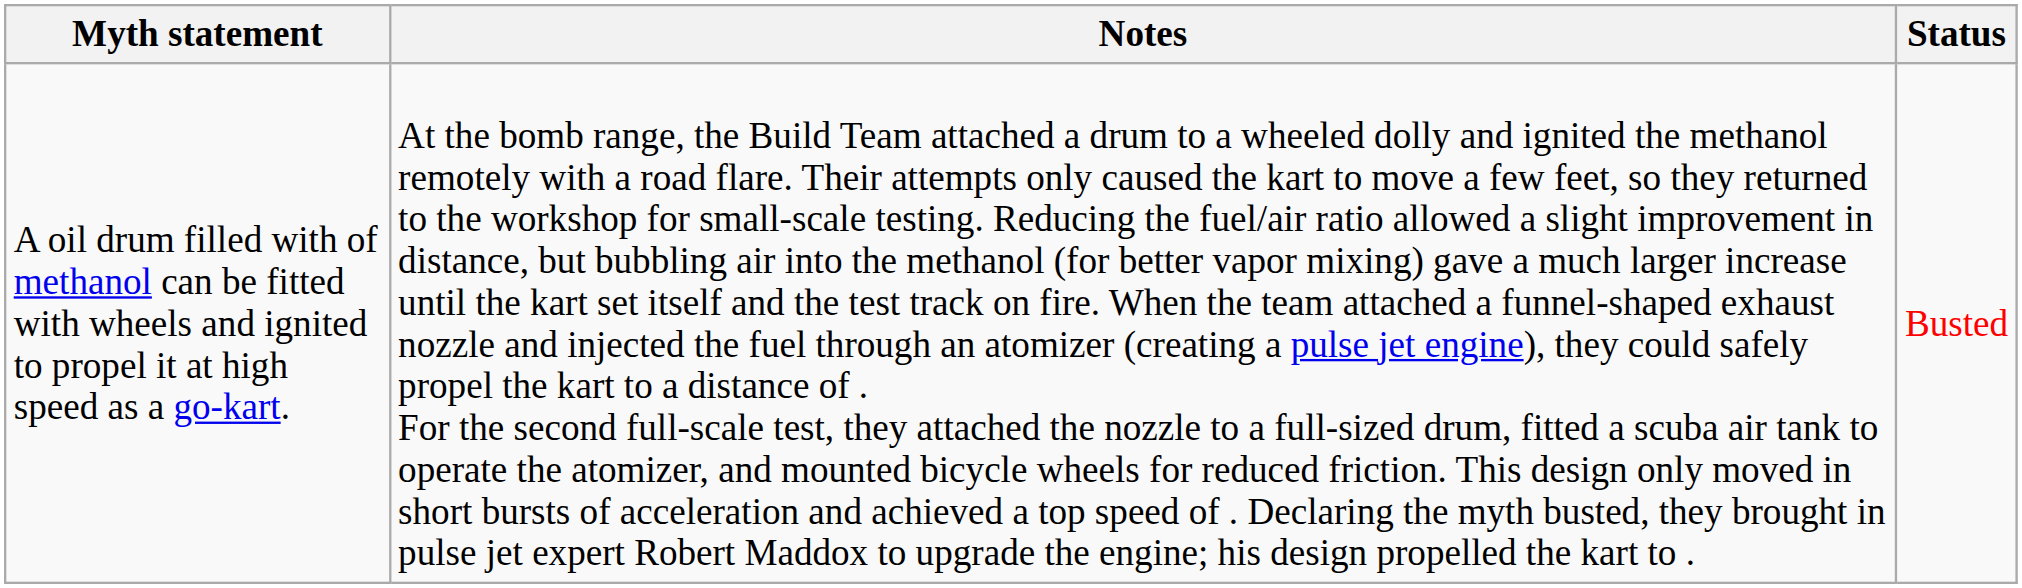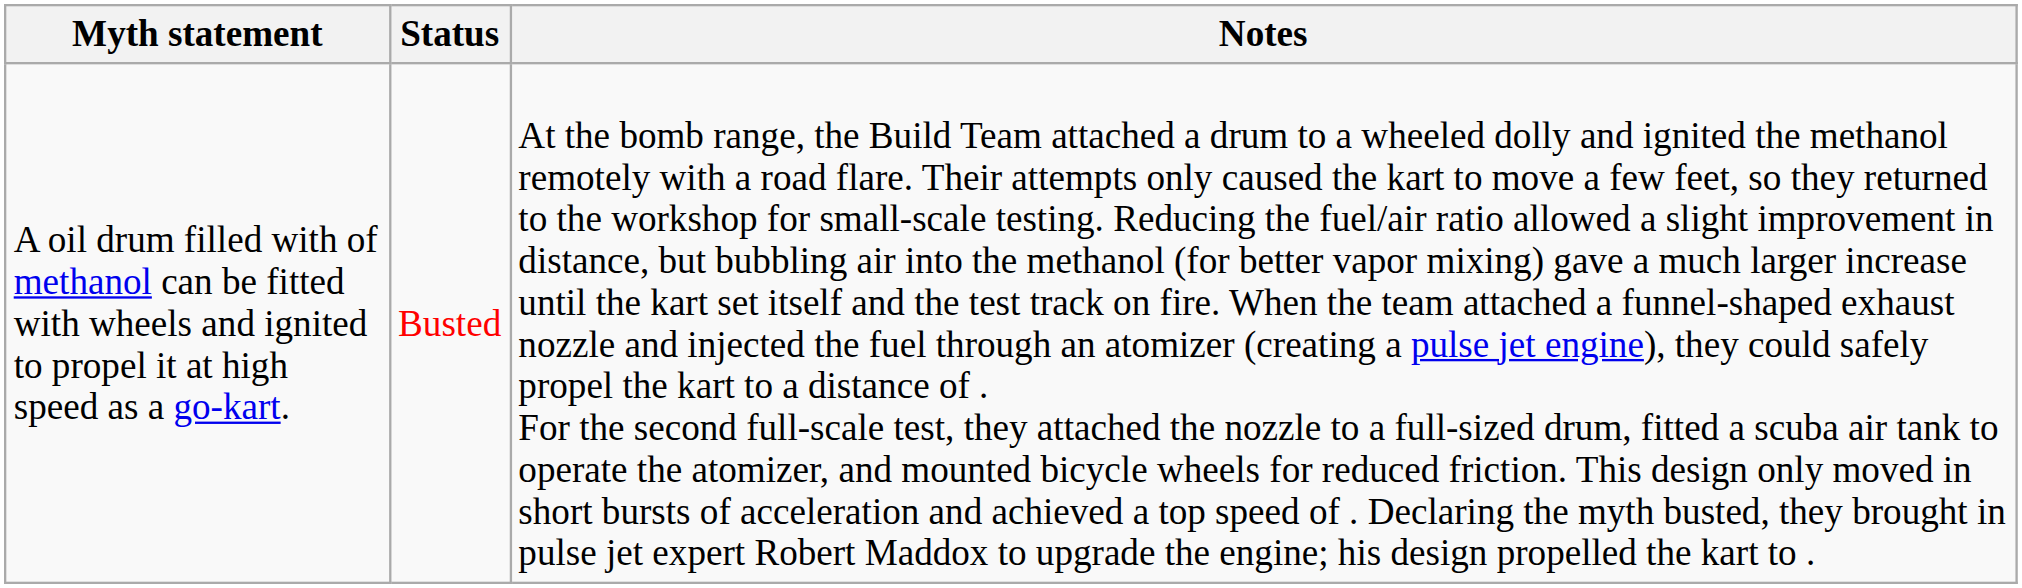columns swapped: (1956, 33) <-> (1143, 33)
